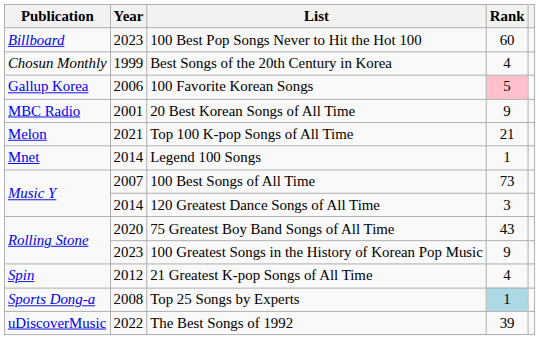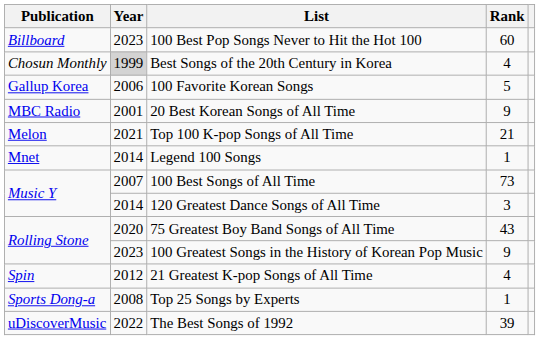(128, 63) no background -> (128, 63) lightgrey background
(507, 87) pink background -> (507, 87) no background
(507, 299) lightblue background -> (507, 299) no background
